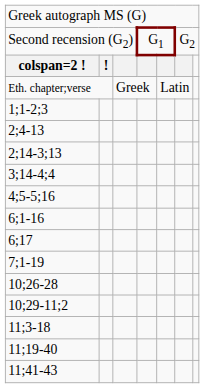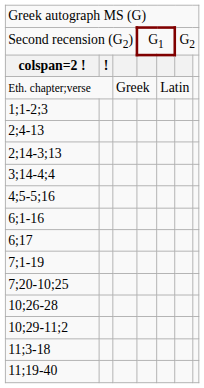+ row: (38, 284)
- row: (33, 371)
